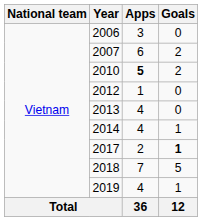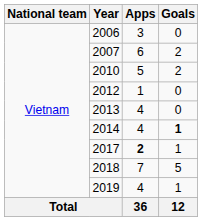(140, 71) bold -> (140, 71) normal
(178, 129) normal -> (178, 129) bold
(140, 149) normal -> (140, 149) bold
(178, 149) bold -> (178, 149) normal
